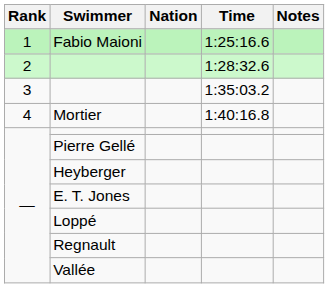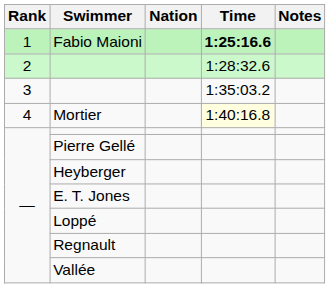(237, 41) normal -> (238, 41) bold
(237, 115) no background -> (238, 115) lightyellow background
